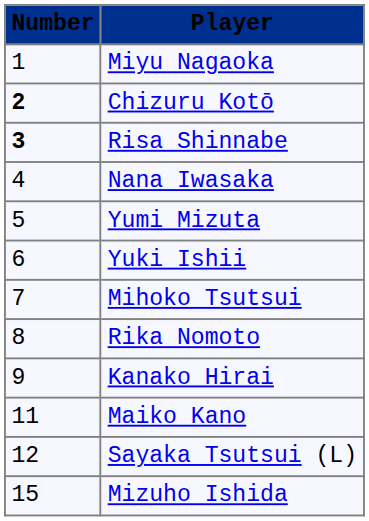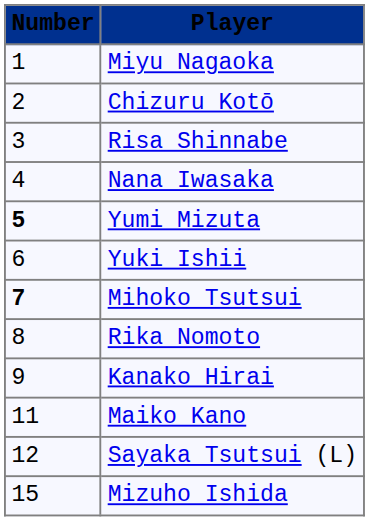(18, 103) bold -> (18, 103) normal
(18, 142) bold -> (18, 142) normal
(18, 221) normal -> (18, 221) bold
(18, 299) normal -> (18, 299) bold
